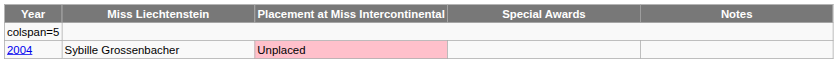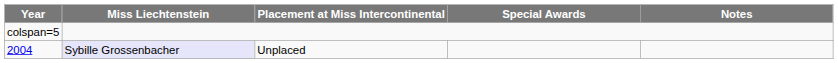(122, 50) no background -> (122, 50) lavender background
(281, 50) pink background -> (281, 50) no background
